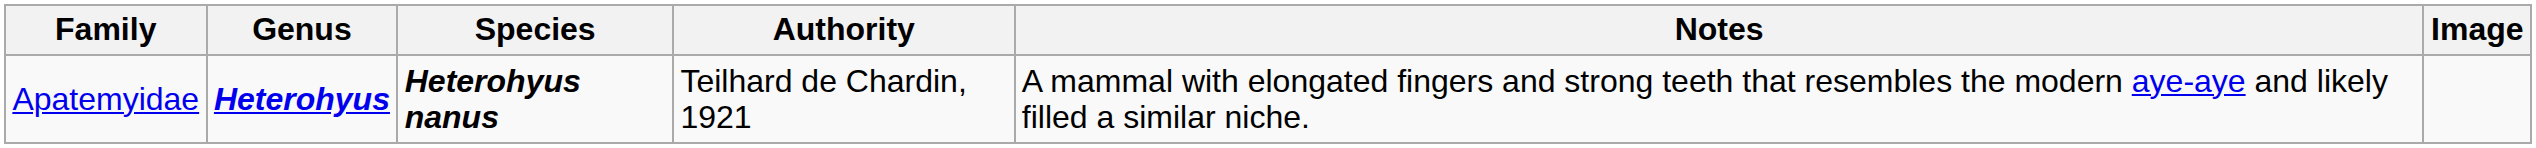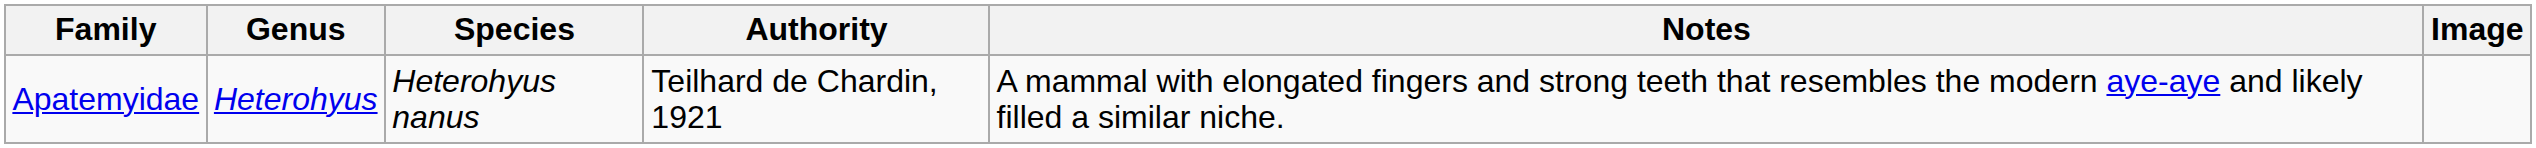(302, 98) bold -> (296, 98) normal
(493, 98) bold -> (474, 98) normal
